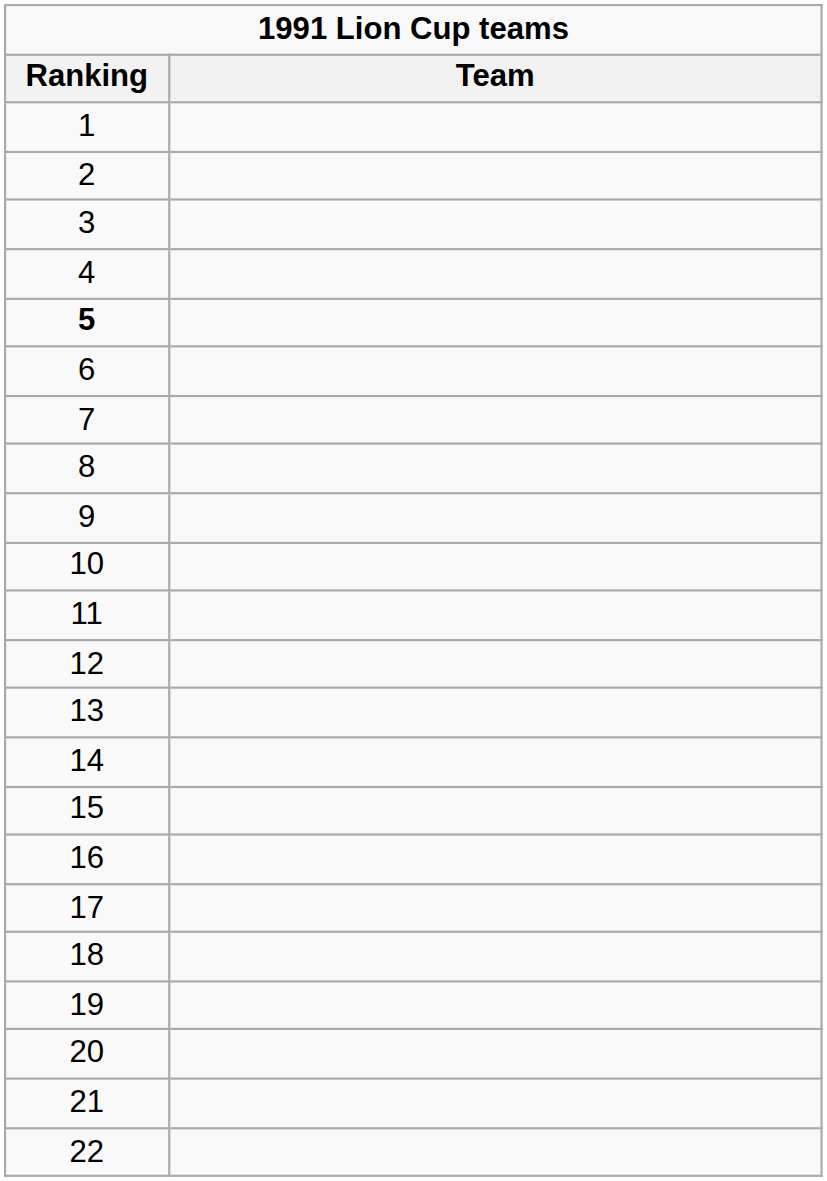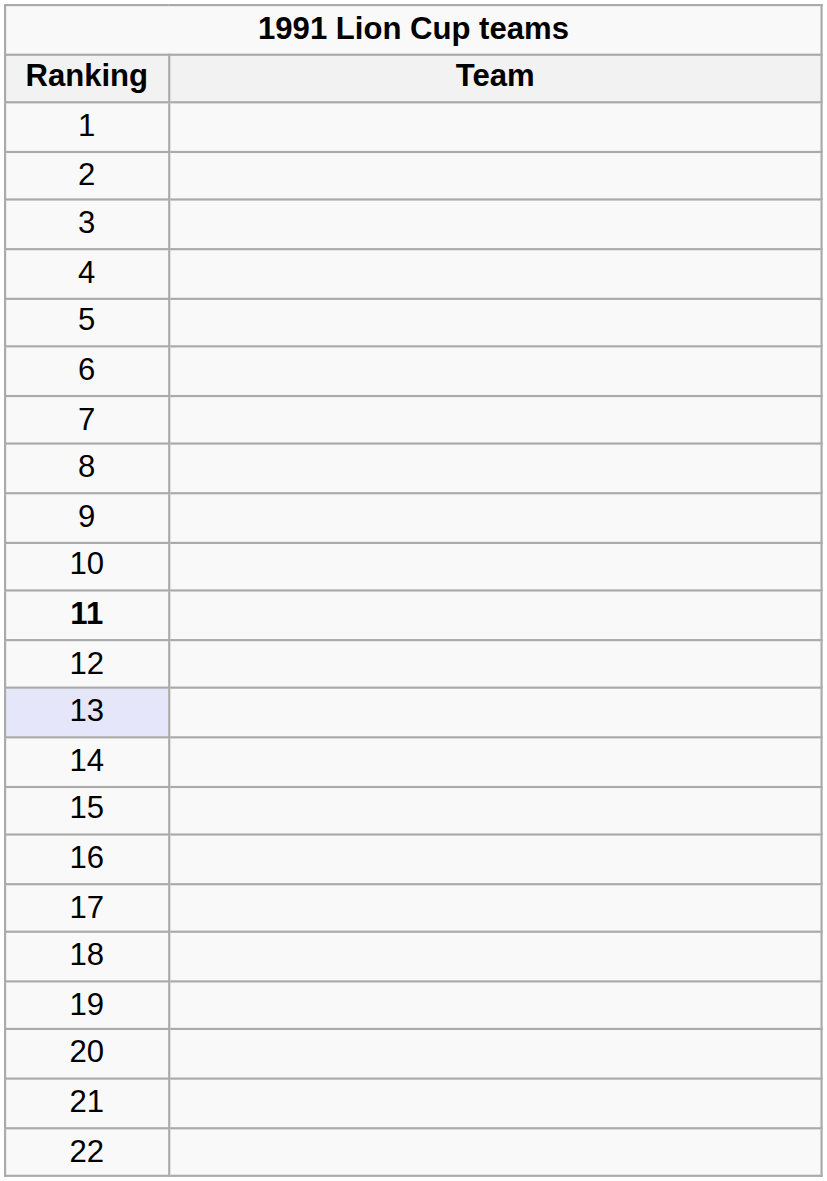(87, 321) bold -> (87, 321) normal
(87, 614) normal -> (87, 614) bold
(87, 711) no background -> (87, 711) lavender background
